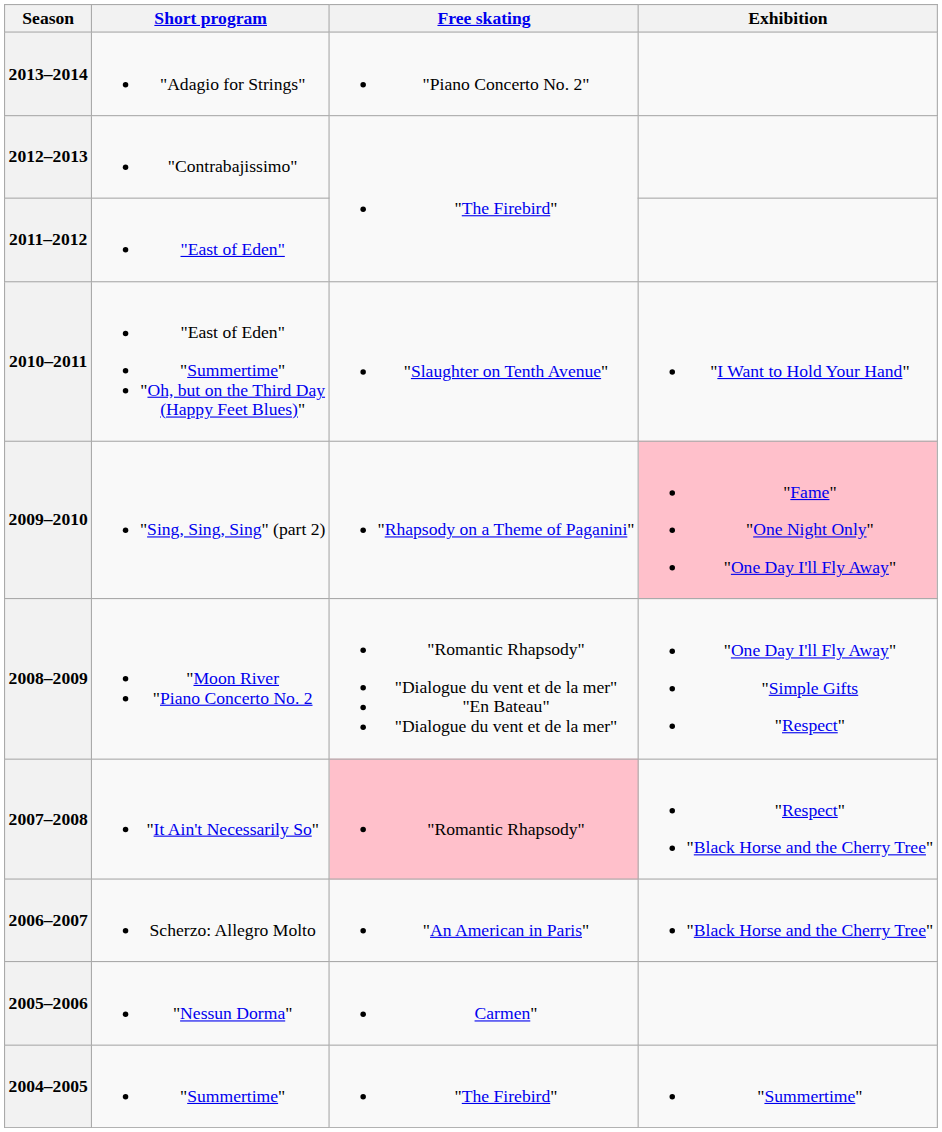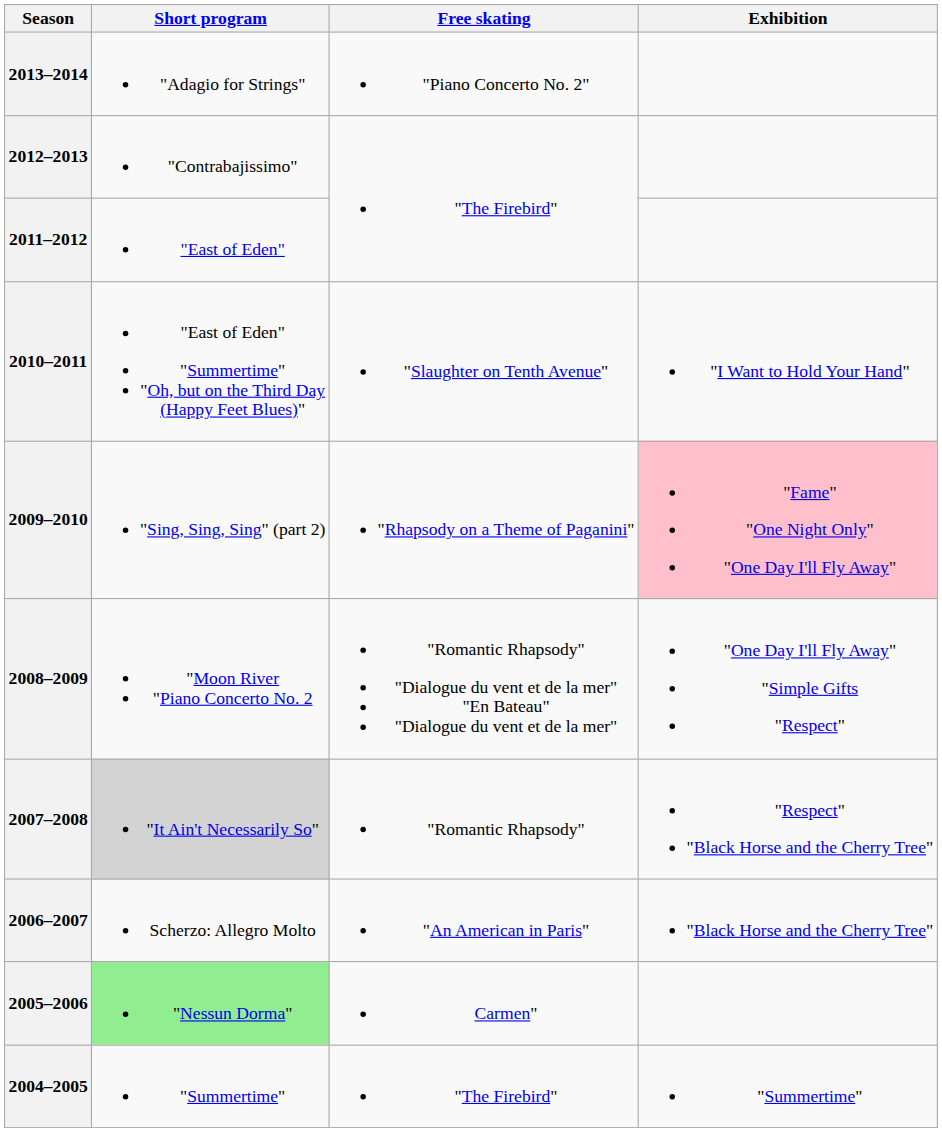(211, 829) no background -> (211, 829) lightgrey background
(484, 829) pink background -> (484, 829) no background
(211, 1013) no background -> (211, 1013) lightgreen background
